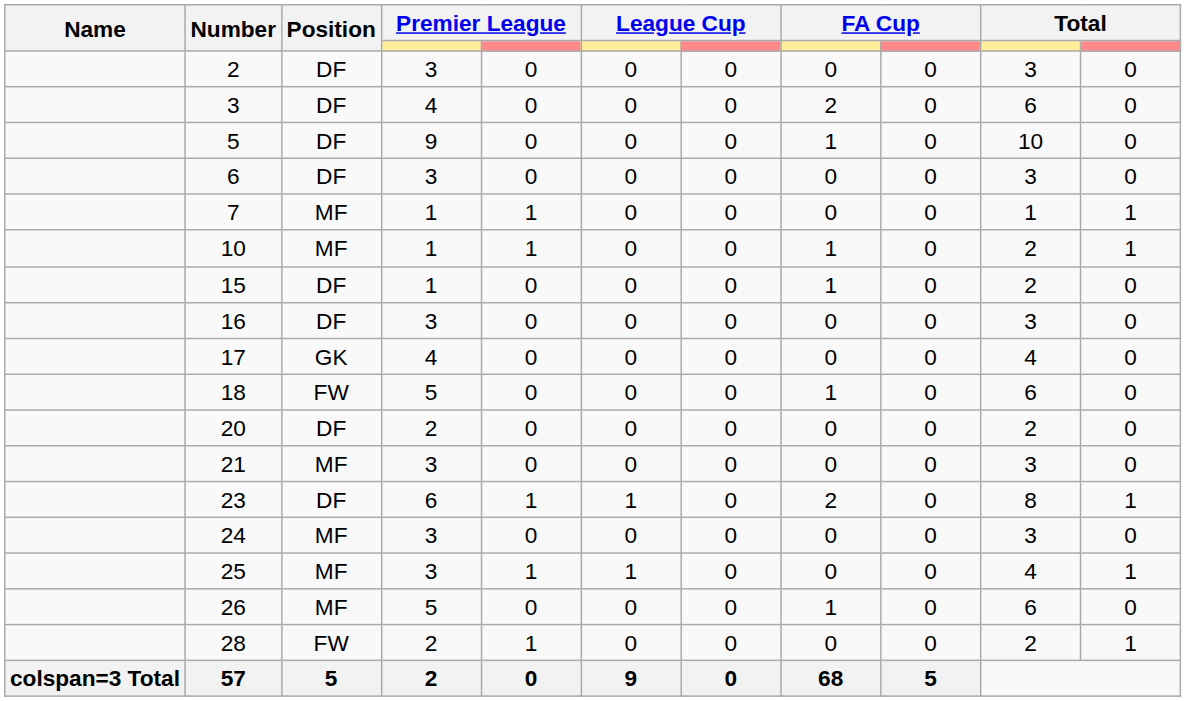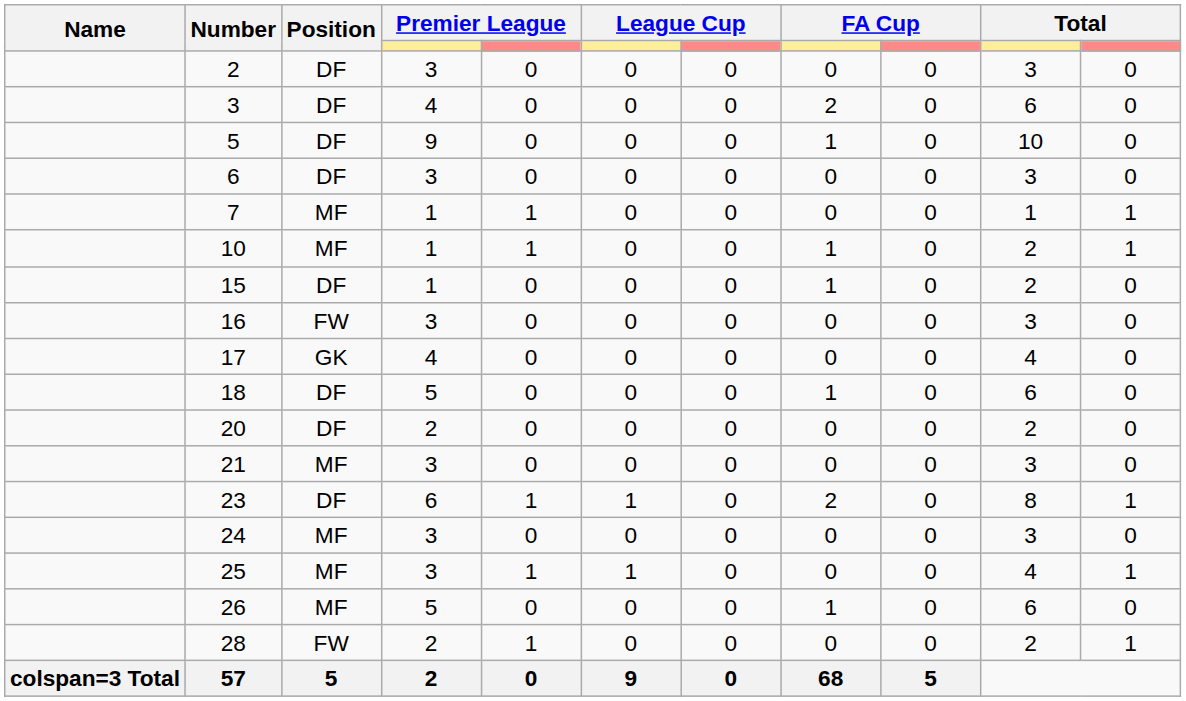(331, 320) DF -> (331, 320) FW
(331, 392) FW -> (331, 392) DF
